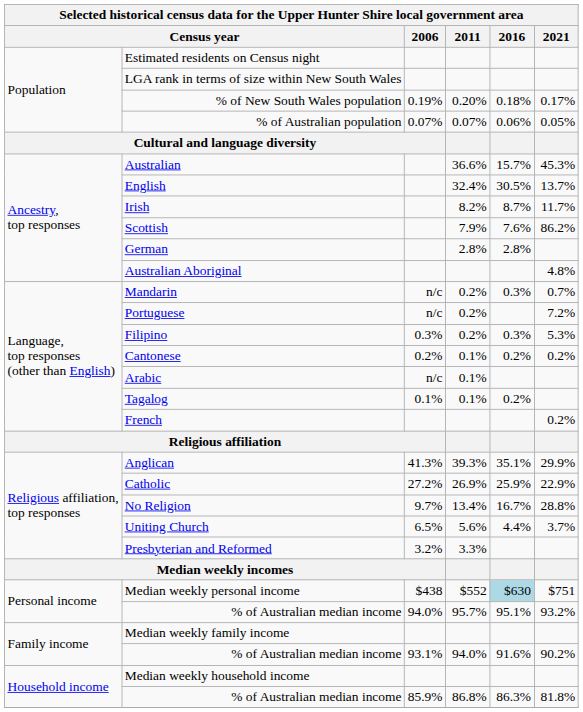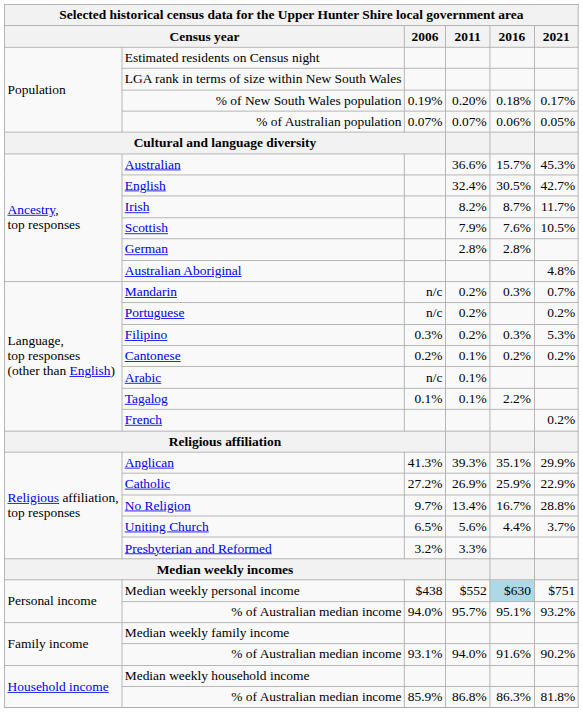(556, 185) 13.7% -> (556, 185) 42.7%
(556, 228) 86.2% -> (556, 228) 10.5%
(560, 313) 7.2% -> (560, 313) 0.2%
(515, 398) 0.2% -> (515, 398) 2.2%
